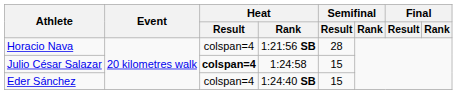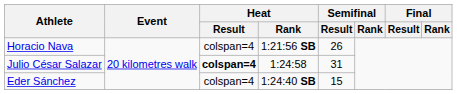(337, 47) 28 -> (337, 47) 26
(337, 64) 15 -> (337, 64) 31
